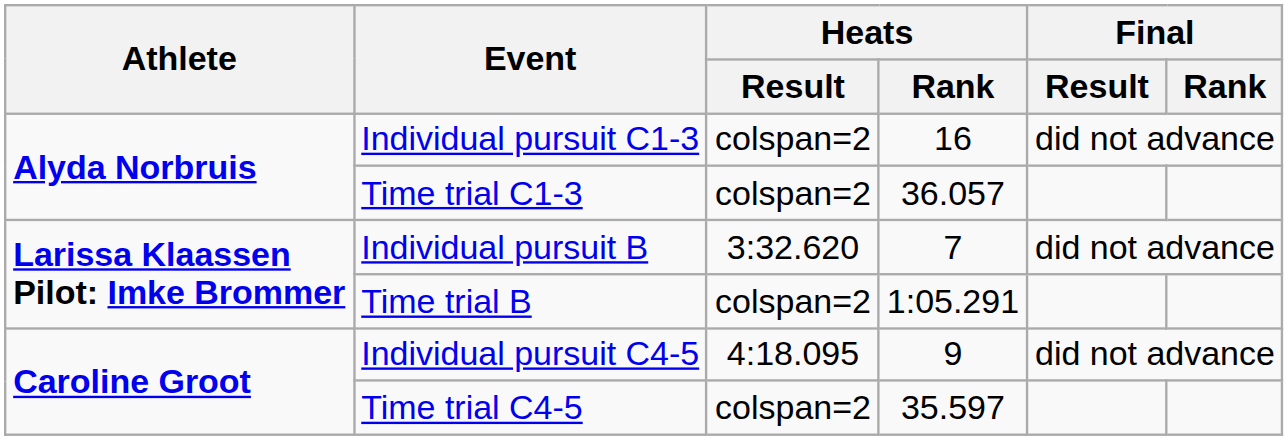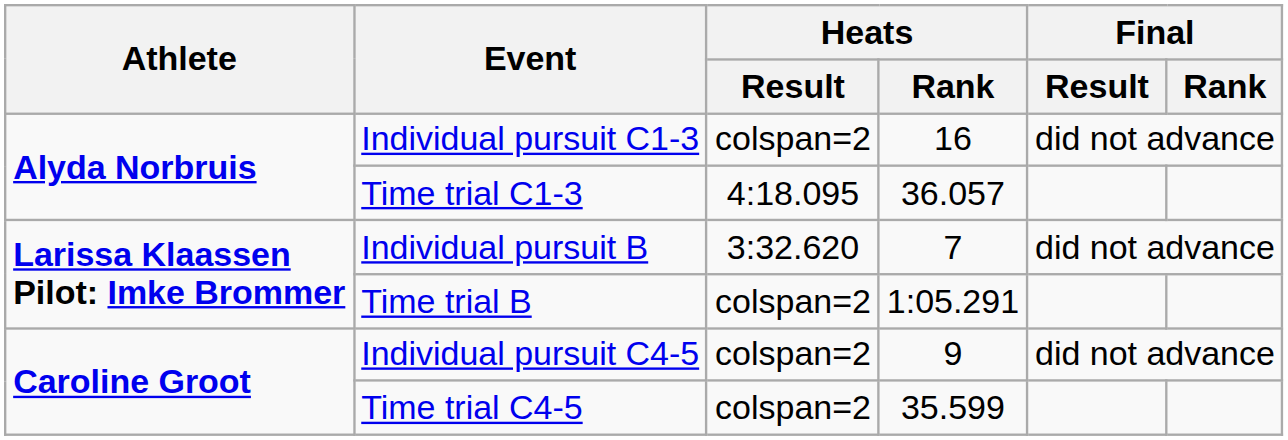(793, 193) colspan=2 -> (793, 193) 4:18.095
(793, 355) 4:18.095 -> (793, 355) colspan=2
(953, 408) 35.597 -> (953, 408) 35.599
